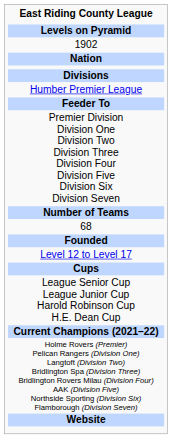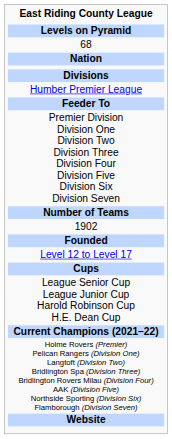(86, 45) 1902 -> (86, 45) 68
(86, 227) 68 -> (86, 227) 1902
